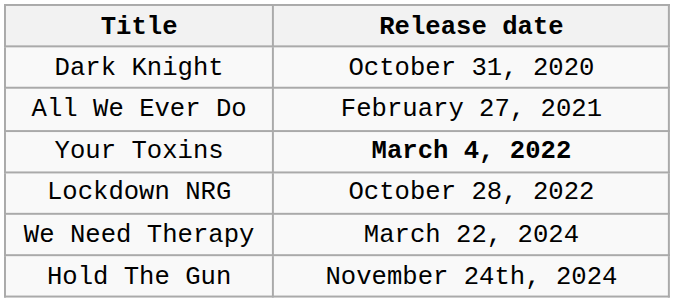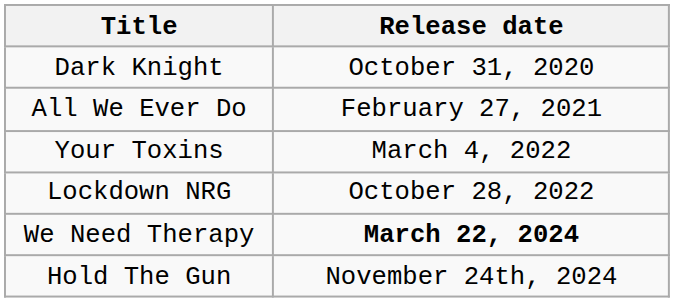(471, 151) bold -> (471, 151) normal
(471, 235) normal -> (471, 235) bold
